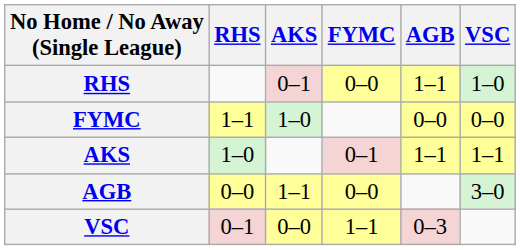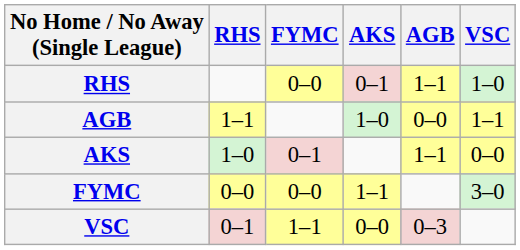columns swapped: (362, 35) <-> (294, 35)
(107, 119) FYMC -> (107, 119) AGB
(488, 119) 0–0 -> (488, 119) 1–1
(488, 155) 1–1 -> (488, 155) 0–0
(107, 190) AGB -> (107, 190) FYMC
